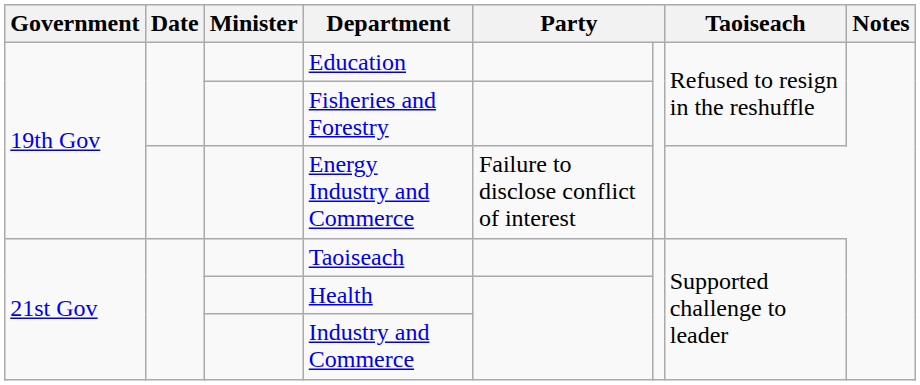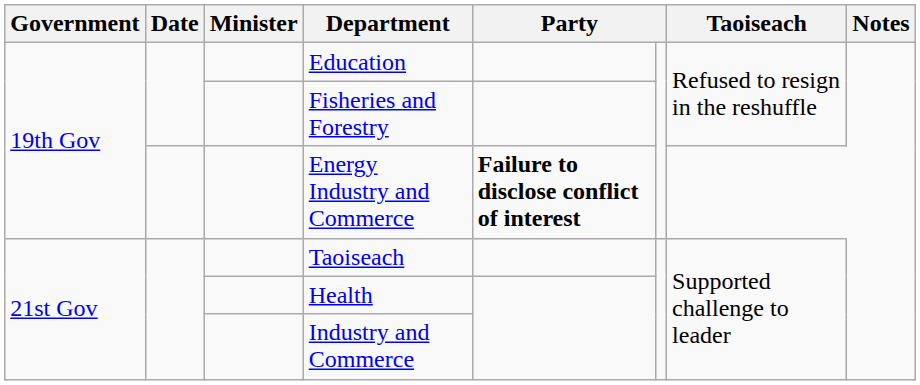(557, 191) normal -> (558, 191) bold
